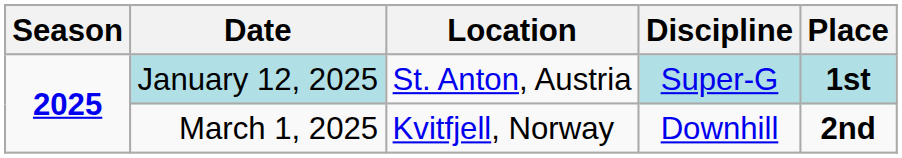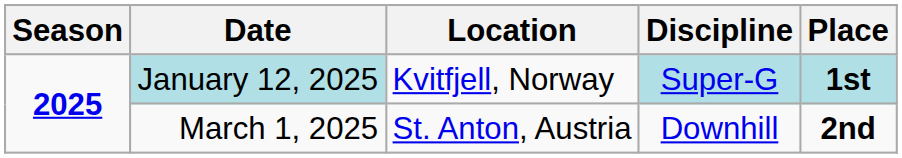(512, 79) St. Anton, Austria -> (503, 79) Kvitfjell, Norway
(503, 129) Kvitfjell, Norway -> (512, 129) St. Anton, Austria
